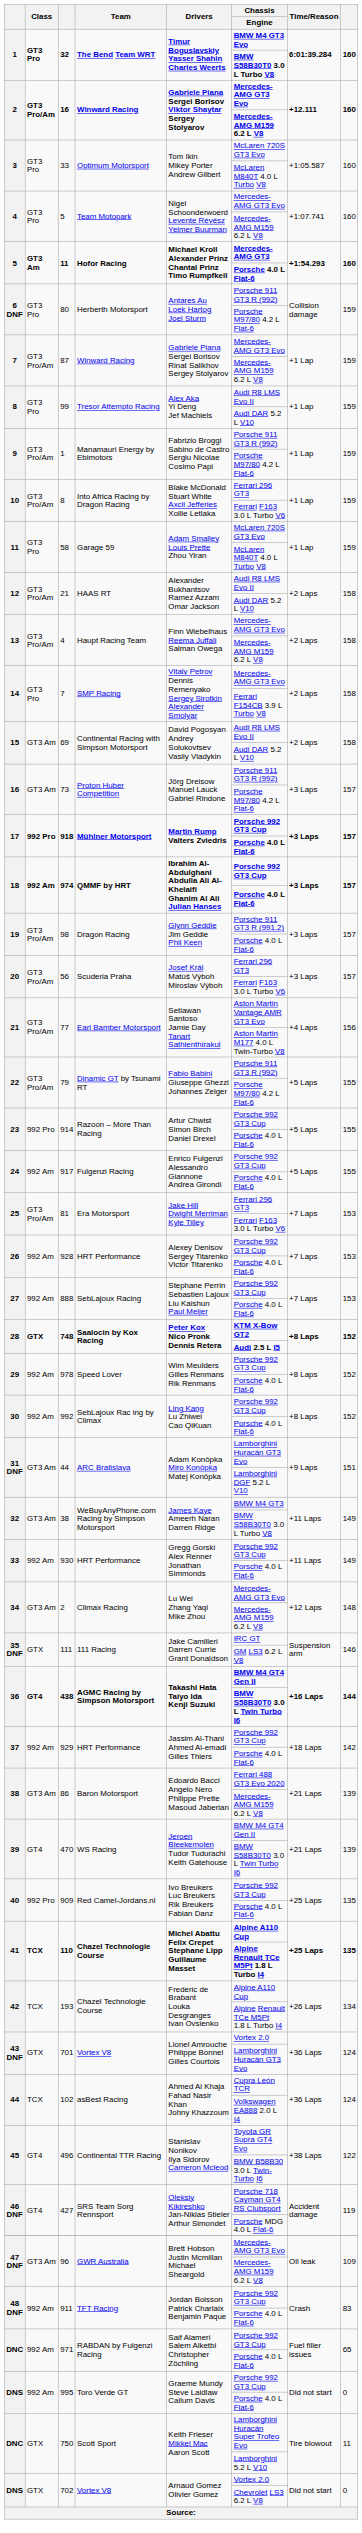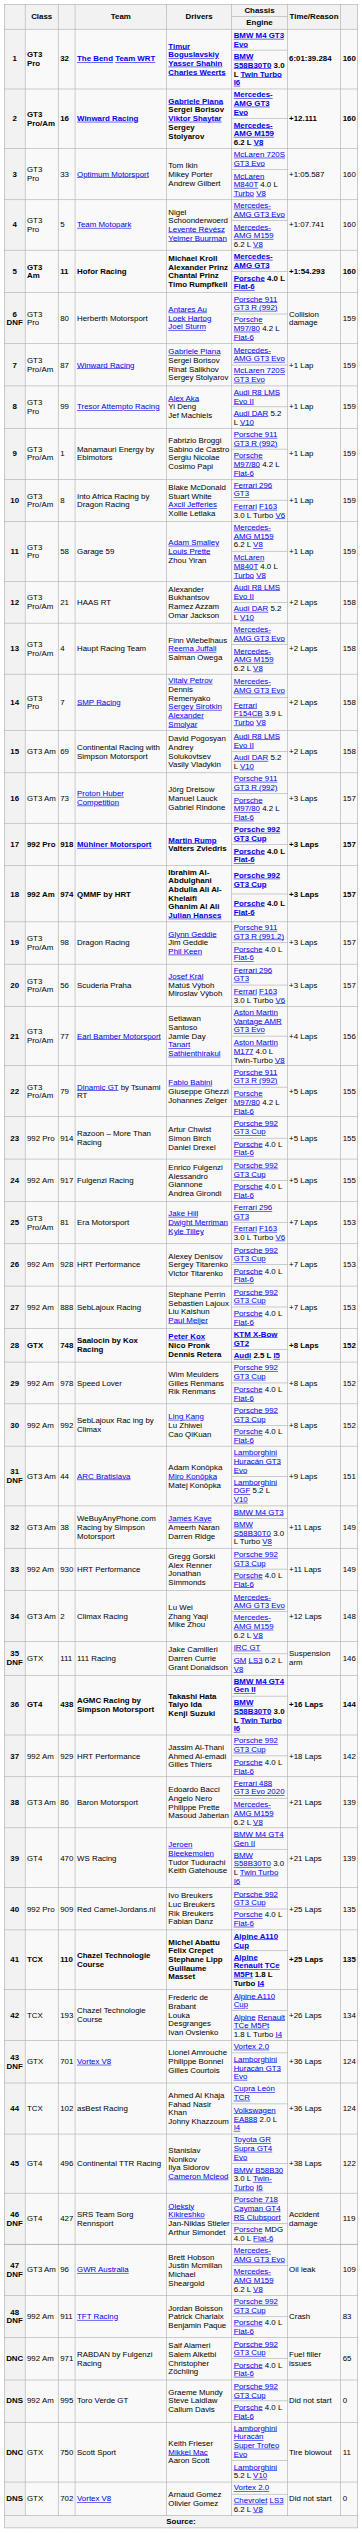(259, 65) BMW S58B30T0 3.0 L Turbo V8 -> (259, 69) BMW S58B30T0 3.0 L Twin Turbo I6
(254, 371) Mercedes-AMG M159 6.2 L V8 -> (259, 375) McLaren 720S GT3 Evo
(259, 532) McLaren 720S GT3 Evo -> (254, 536) Mercedes-AMG M159 6.2 L V8
